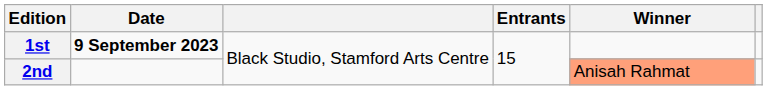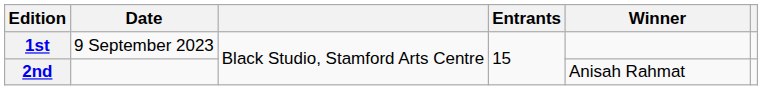(146, 45) bold -> (144, 45) normal
(632, 72) lightsalmon background -> (627, 72) no background
